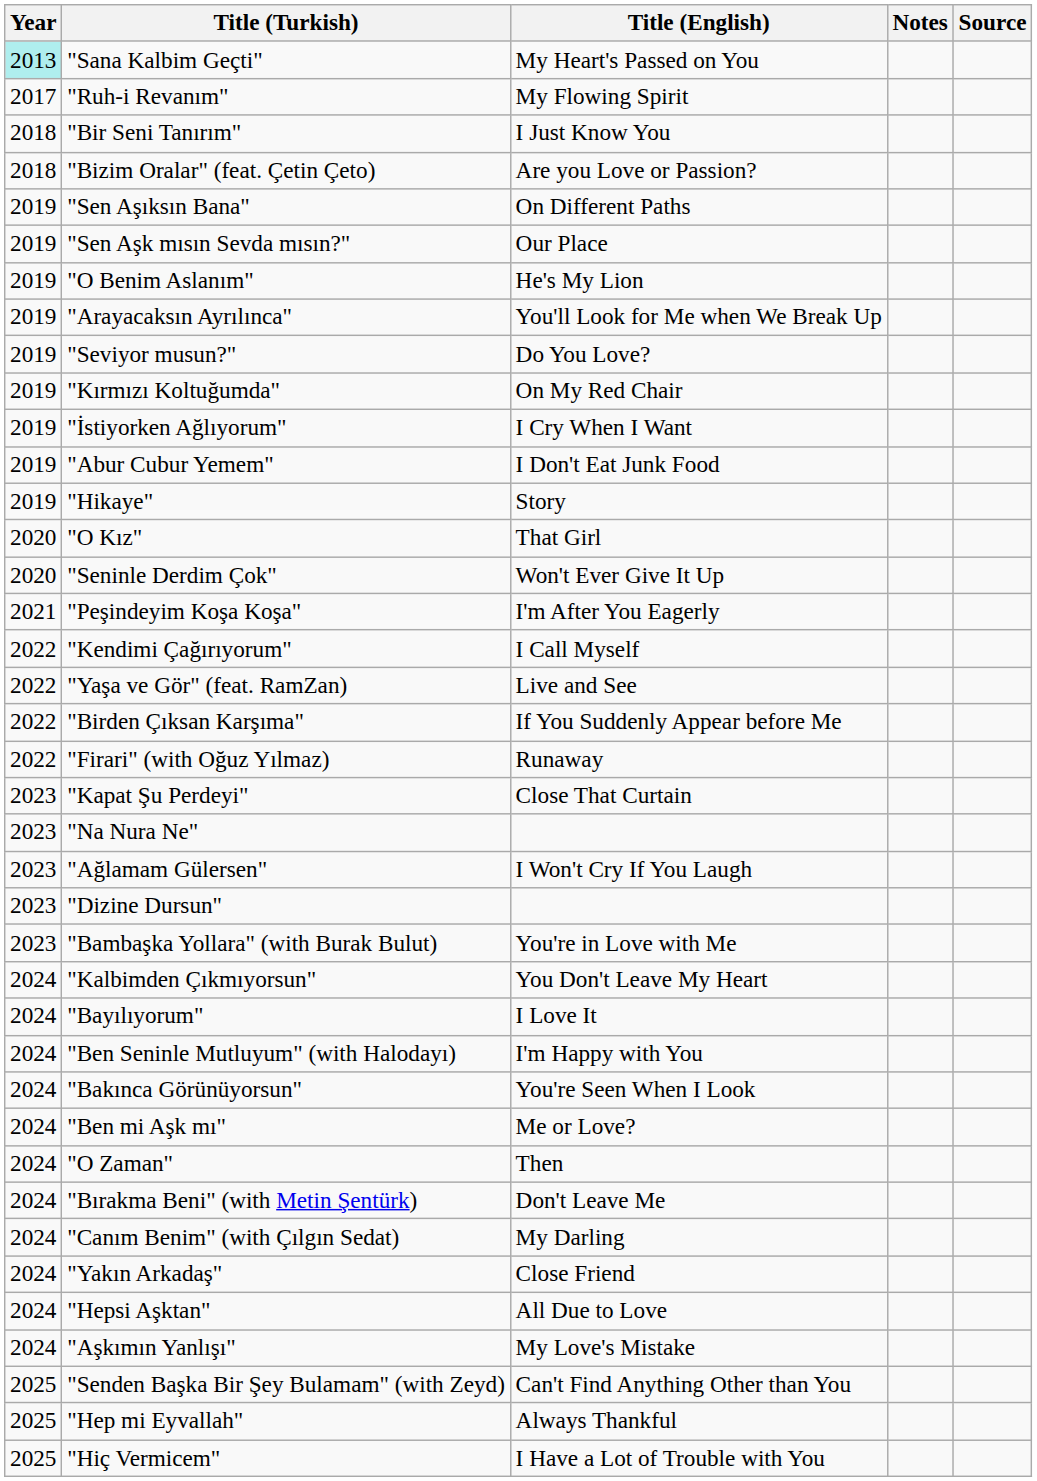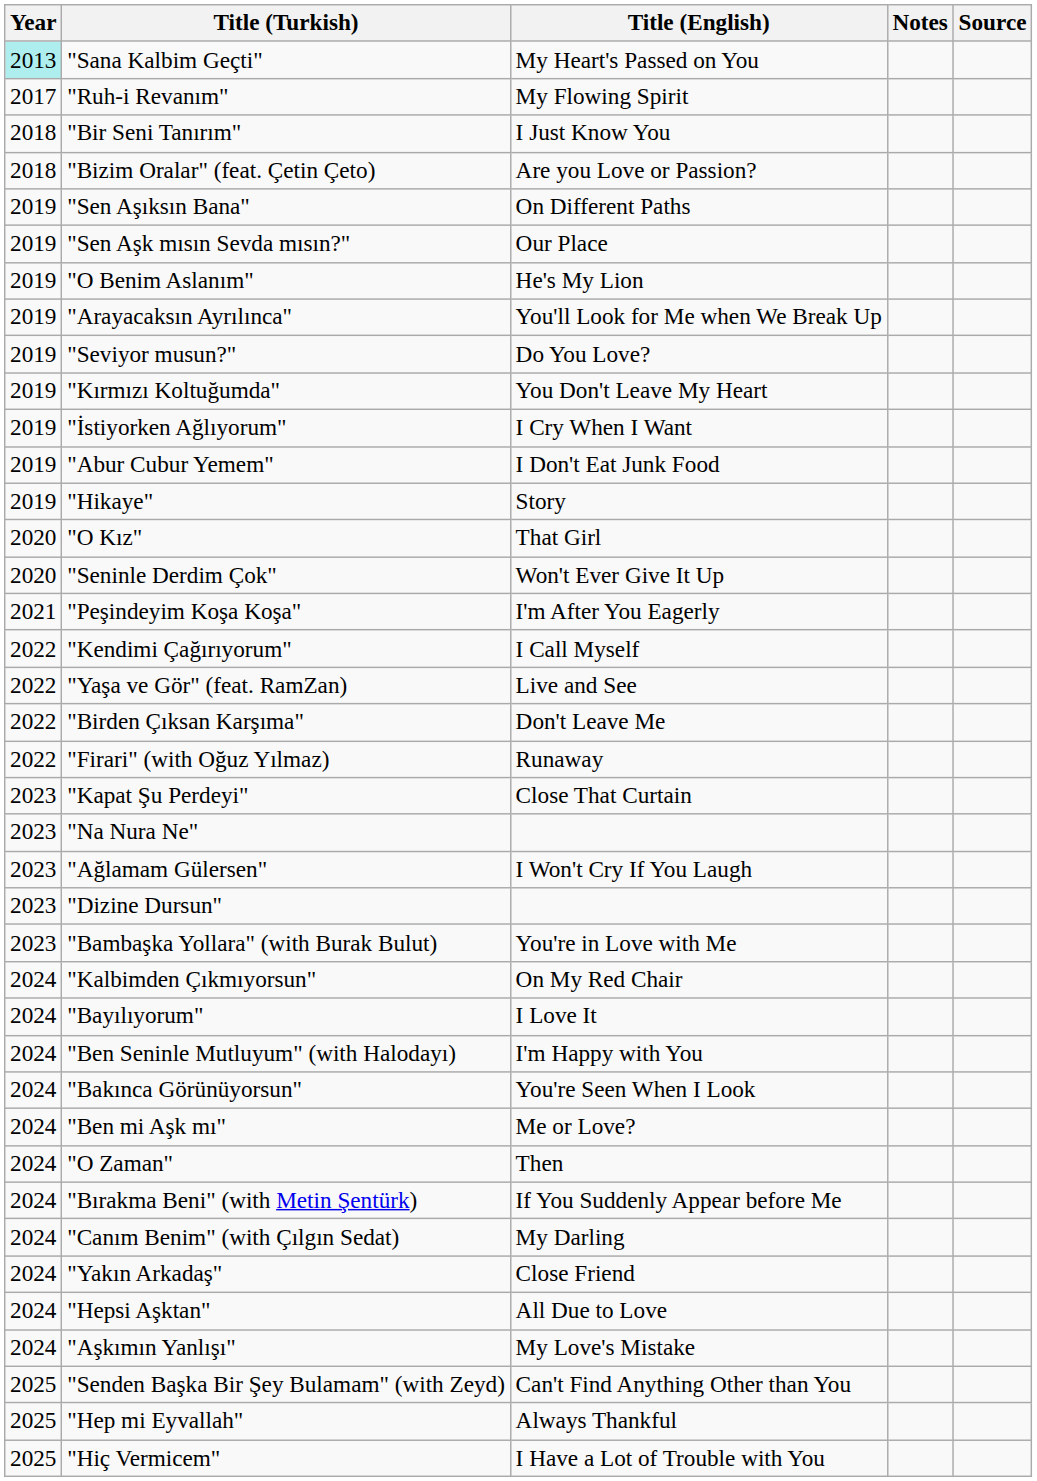(599, 390) On My Red Chair -> (642, 390) You Don't Leave My Heart
(679, 721) If You Suddenly Appear before Me -> (591, 721) Don't Leave Me
(642, 979) You Don't Leave My Heart -> (599, 979) On My Red Chair
(591, 1200) Don't Leave Me -> (679, 1200) If You Suddenly Appear before Me
